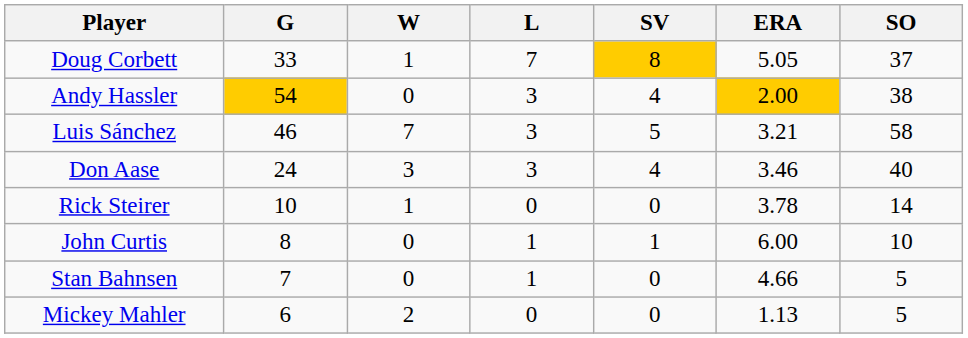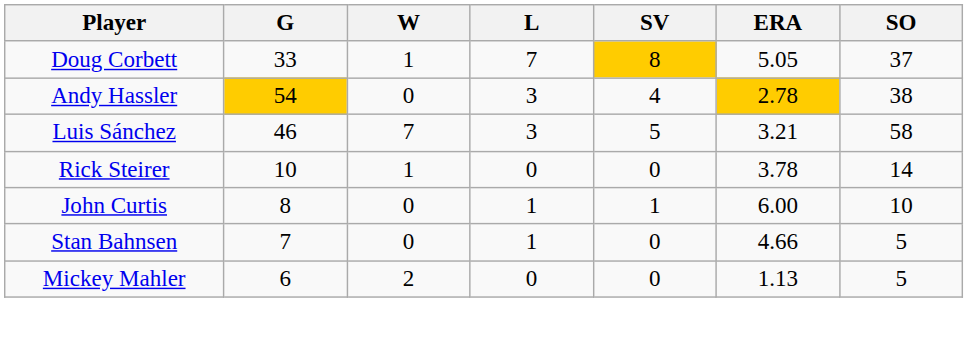(778, 95) 2.00 -> (778, 95) 2.78
- row: (114, 168)
